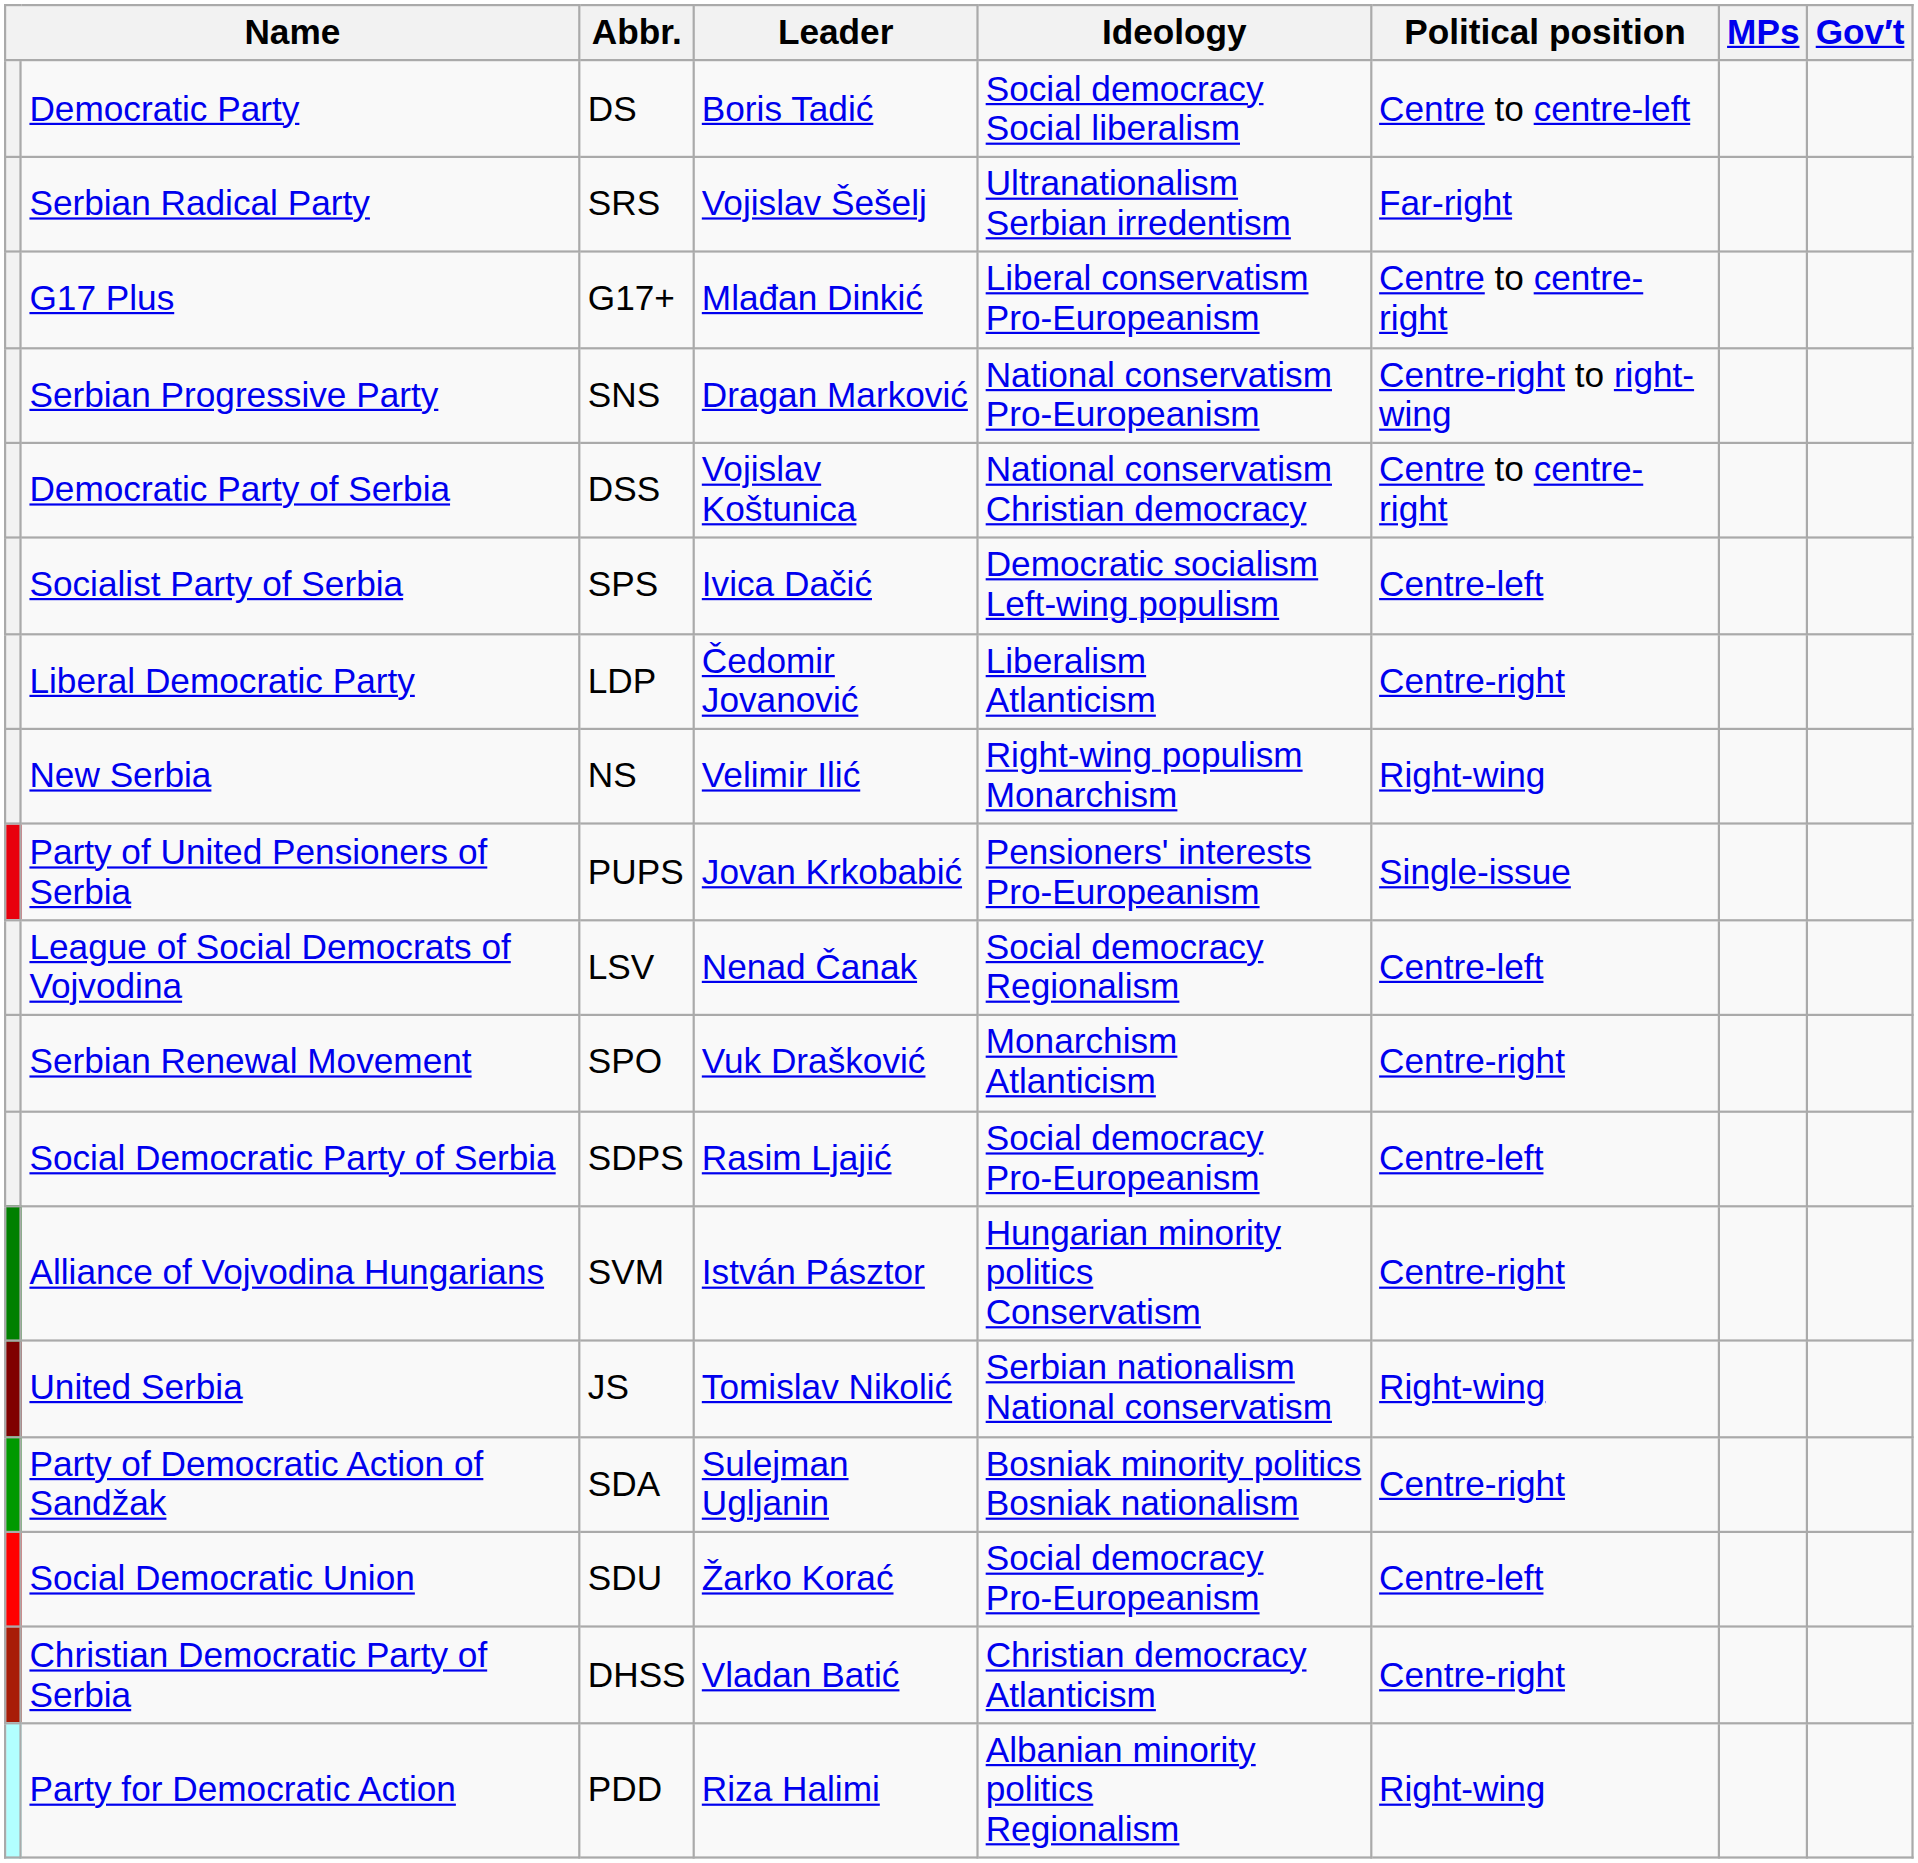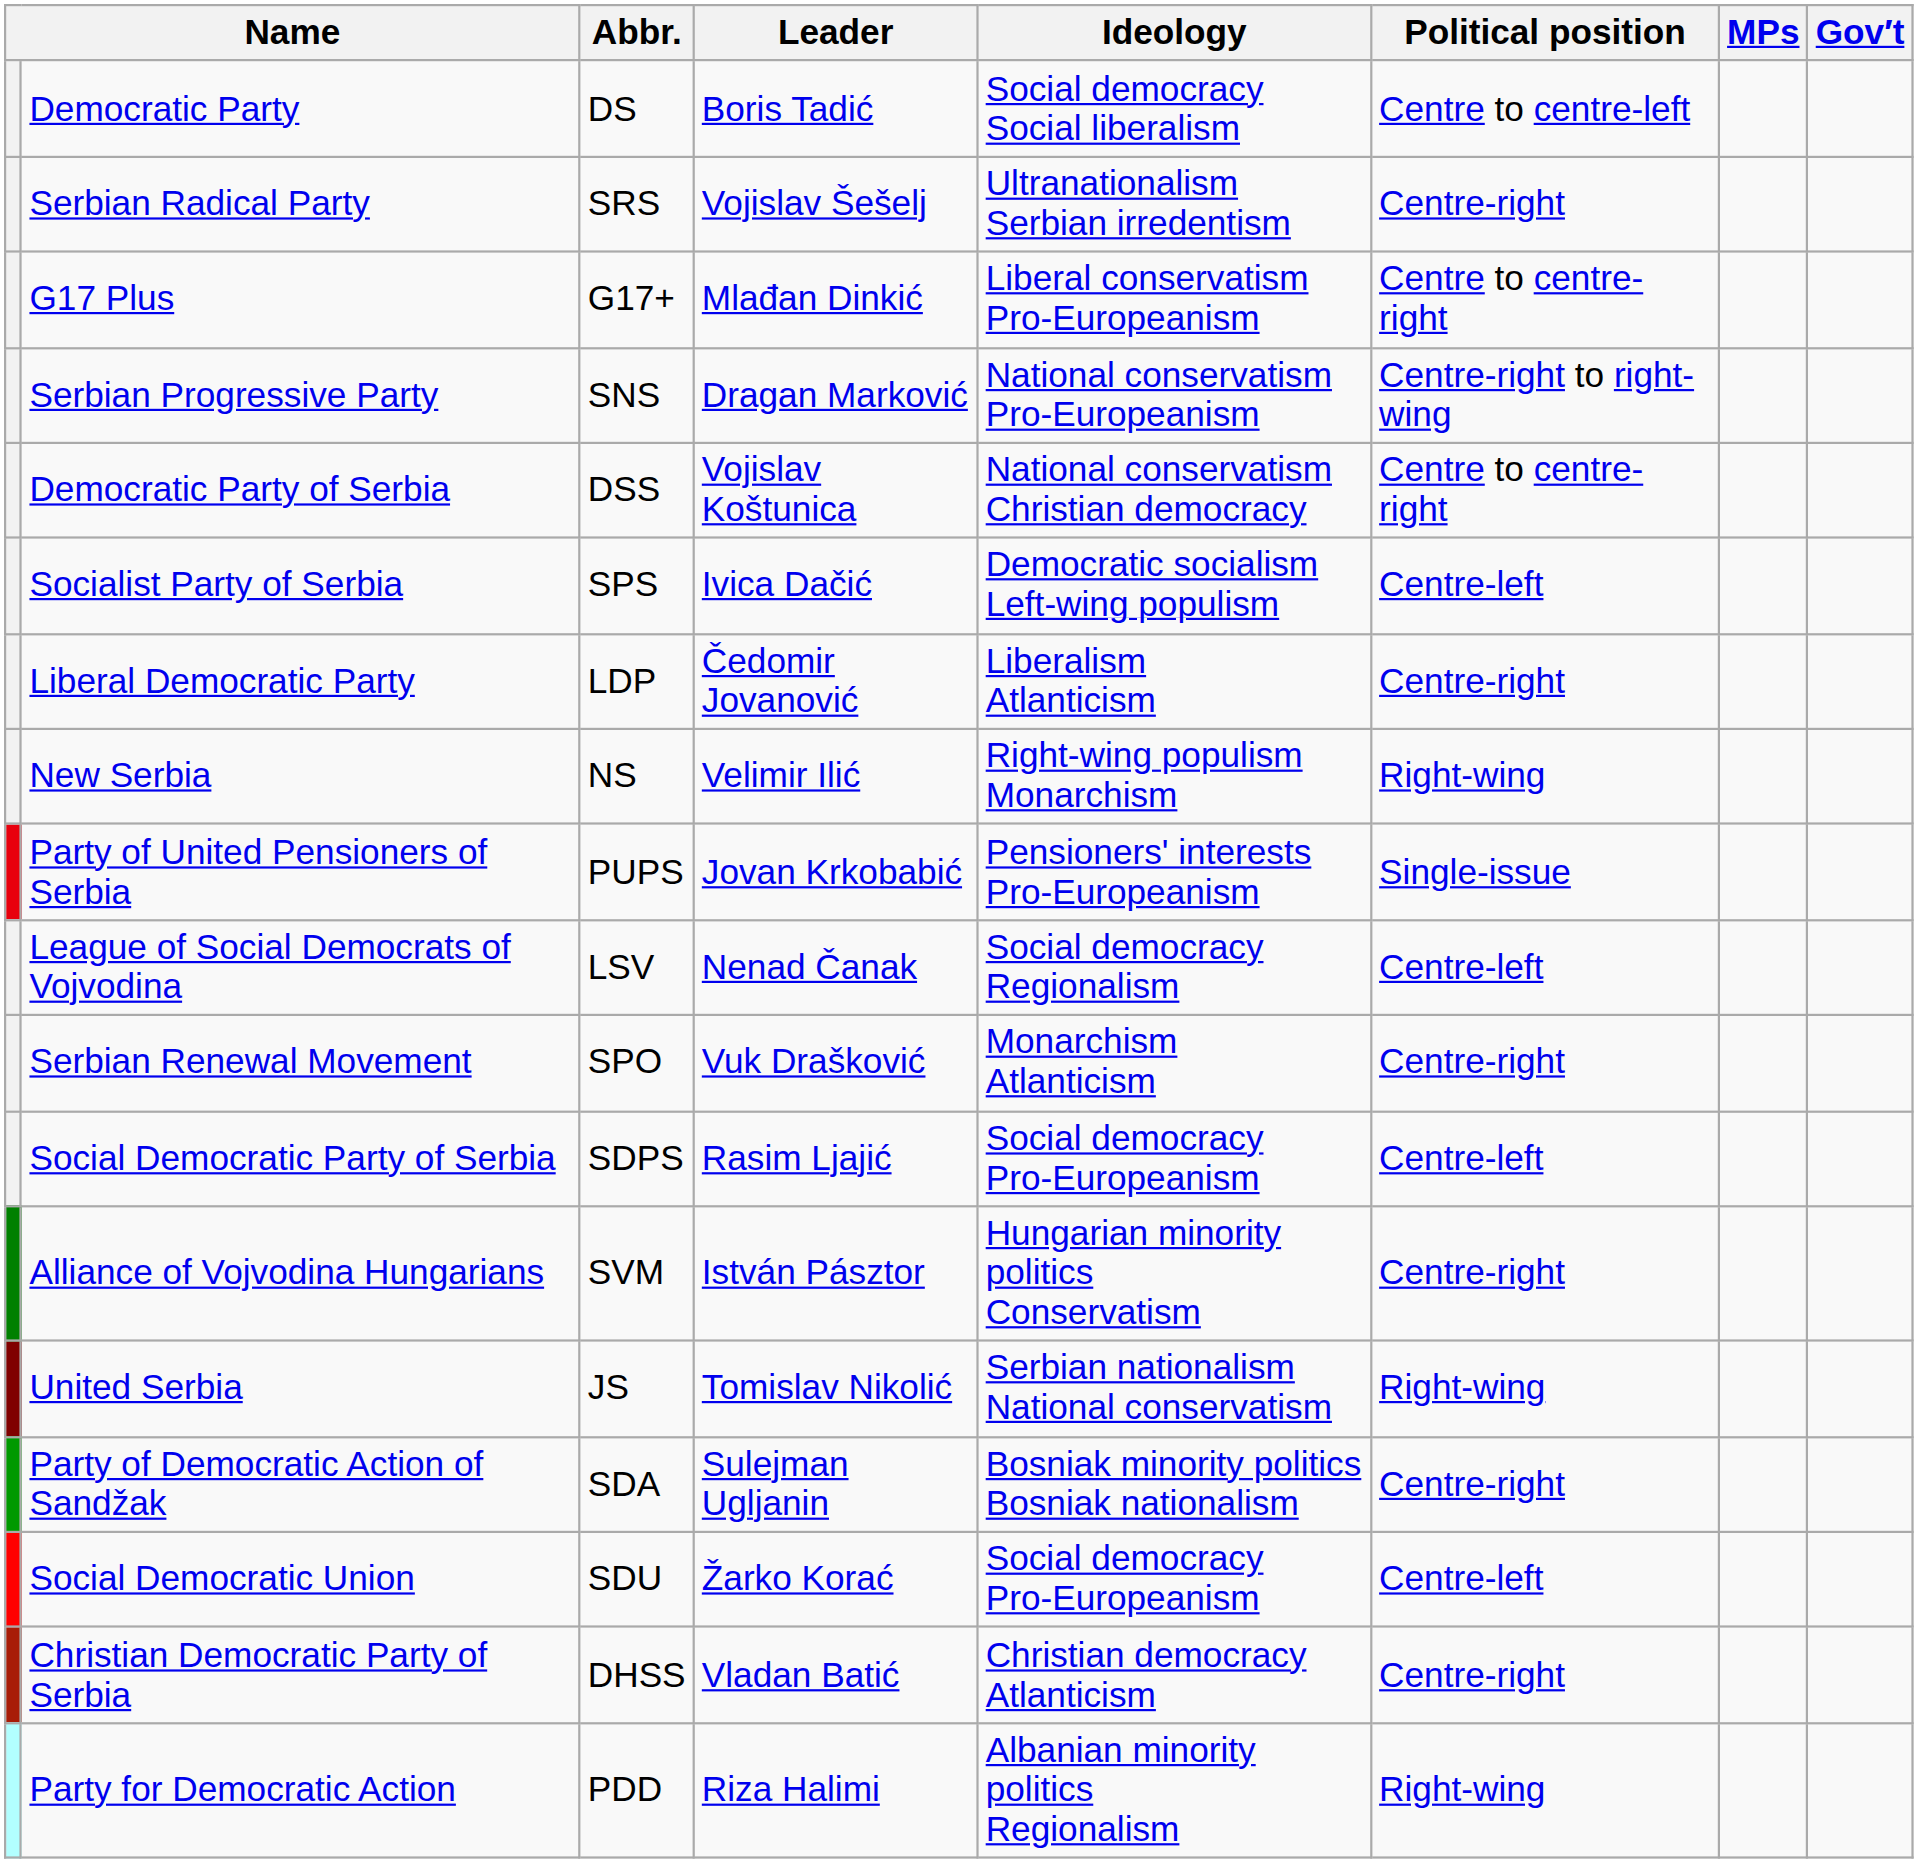(1446, 203) Far-right -> (1472, 203) Centre-right
